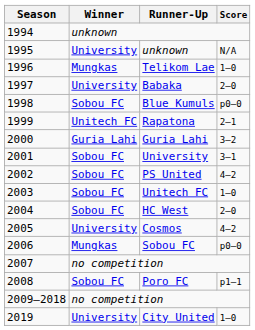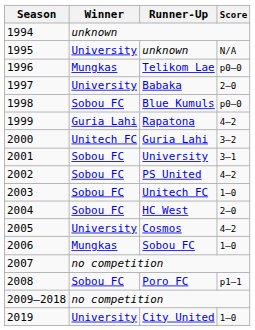(228, 68) 1–0 -> (231, 68) p0–0
(104, 121) Unitech FC -> (104, 121) Guria Lahi
(228, 122) 2–1 -> (228, 122) 4–2
(104, 139) Guria Lahi -> (104, 139) Unitech FC
(231, 246) p0–0 -> (228, 246) 1–0
